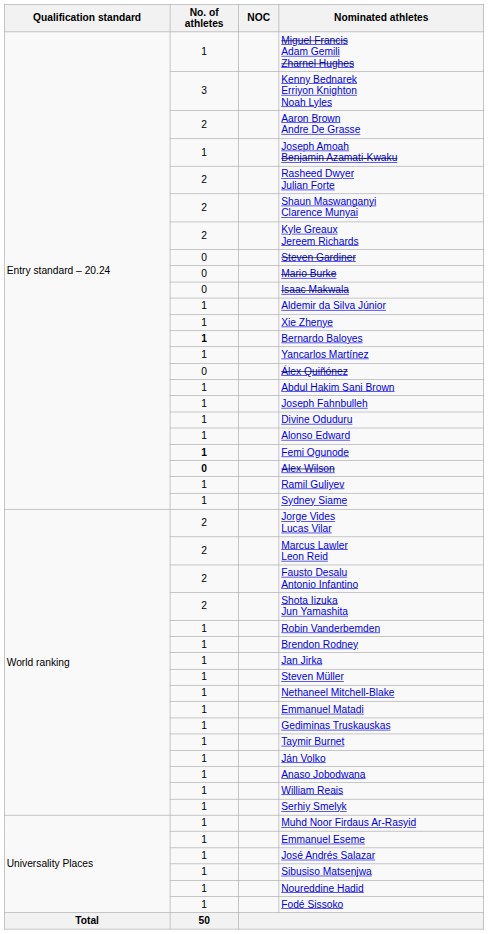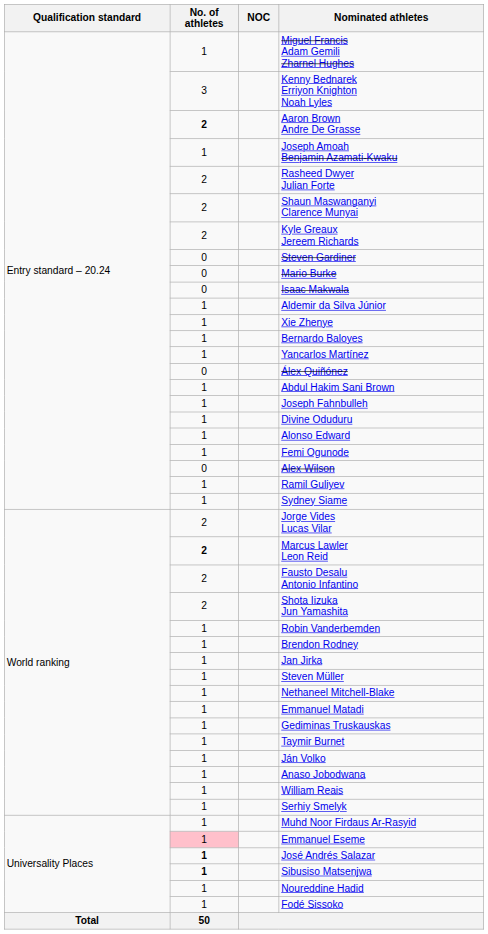(204, 124) normal -> (204, 124) bold
(204, 338) bold -> (204, 338) normal
(204, 452) bold -> (204, 452) normal
(204, 468) bold -> (204, 468) normal
(204, 551) normal -> (204, 551) bold
(204, 839) no background -> (204, 839) pink background
(204, 855) normal -> (204, 855) bold
(204, 872) normal -> (204, 872) bold
